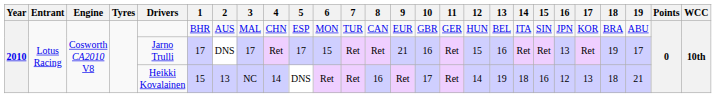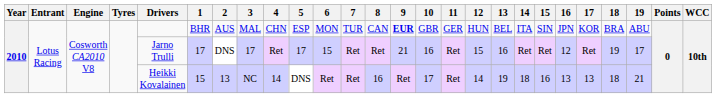(403, 29) normal -> (403, 29) bold
(565, 51) 13 -> (566, 51) 12
(565, 79) 12 -> (566, 79) 13
